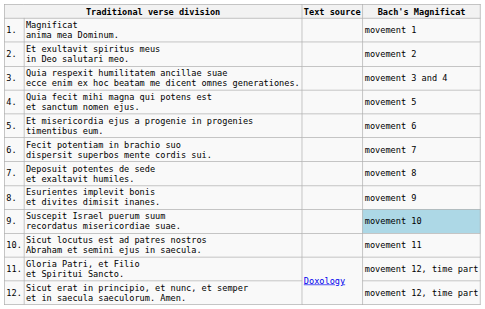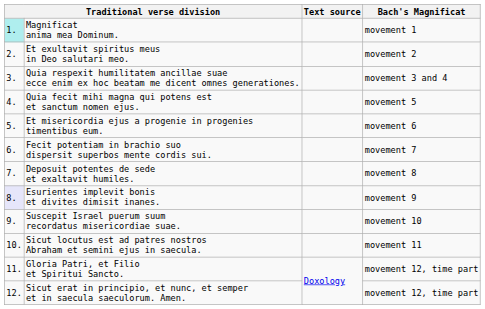(12, 30) no background -> (12, 30) paleturquoise background
(12, 197) no background -> (12, 197) lavender background
(393, 221) lightblue background -> (393, 221) no background
